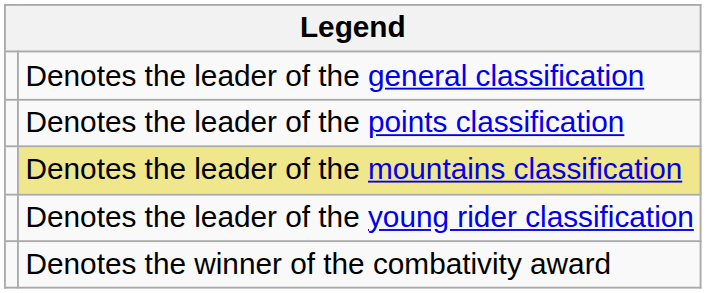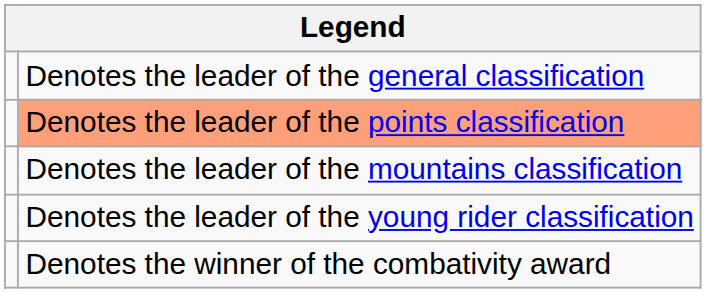(325, 122) no background -> (325, 122) lightsalmon background
(354, 169) khaki background -> (354, 169) no background
